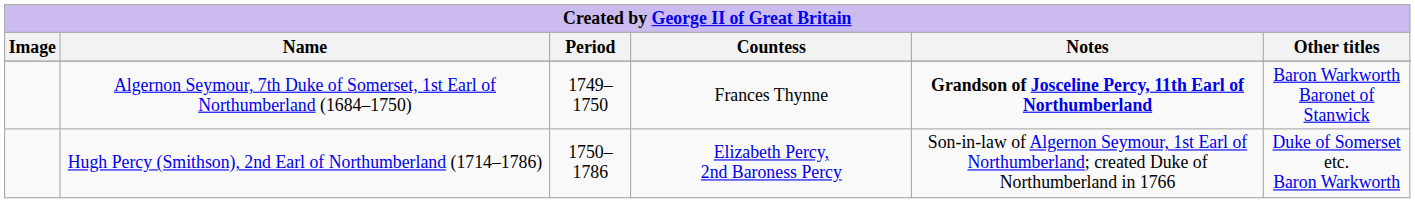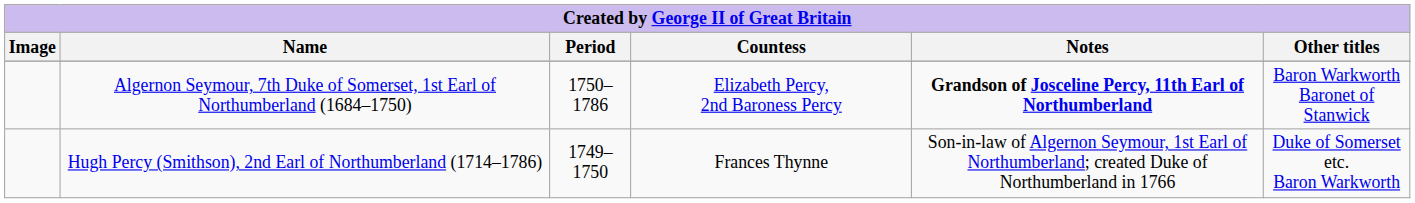(590, 94) 1749–1750 -> (590, 94) 1750–1786
(771, 94) Frances Thynne -> (771, 94) Elizabeth Percy, 2nd Baroness Percy
(590, 163) 1750–1786 -> (590, 163) 1749–1750
(771, 163) Elizabeth Percy, 2nd Baroness Percy -> (771, 163) Frances Thynne
